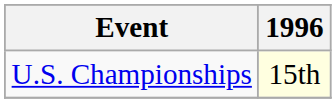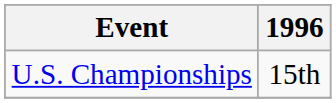(294, 73) lightyellow background -> (294, 73) no background
